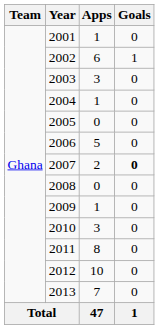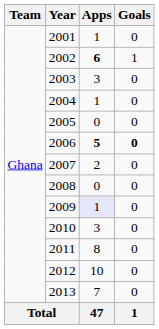(97, 57) normal -> (97, 57) bold
(97, 143) normal -> (97, 143) bold
(134, 143) normal -> (134, 143) bold
(134, 164) bold -> (134, 164) normal
(97, 206) no background -> (97, 206) lavender background
